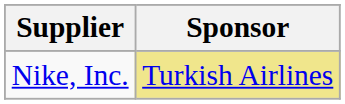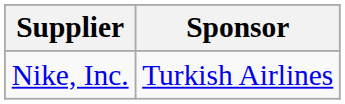(238, 74) khaki background -> (238, 74) no background
